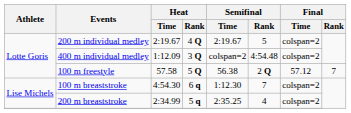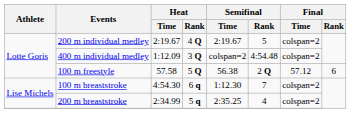(334, 71) 7 -> (334, 71) 6
